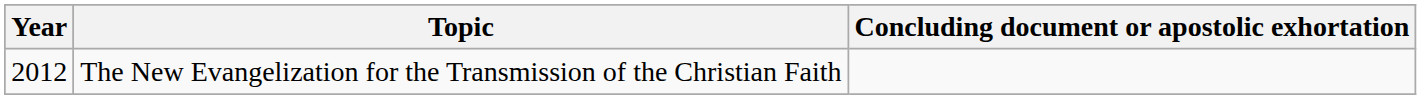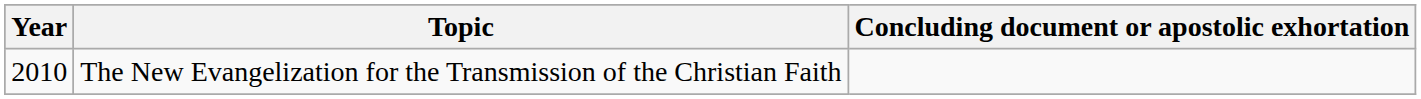(39, 71) 2012 -> (39, 71) 2010
